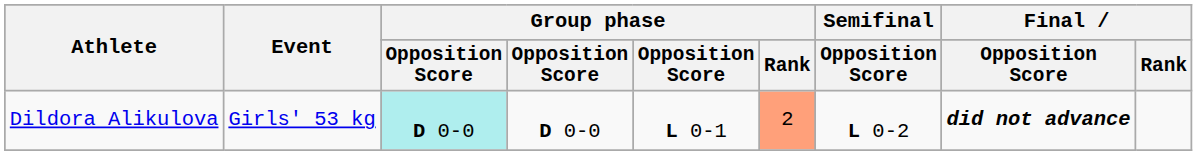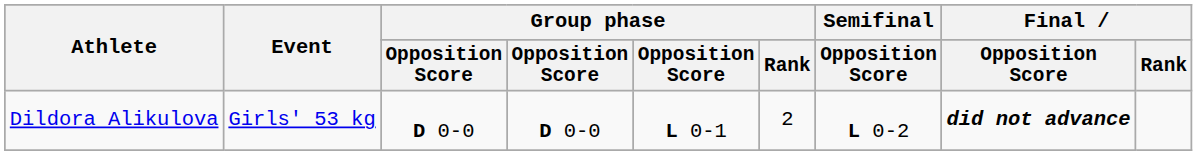(444, 132) paleturquoise background -> (444, 132) no background
(787, 120) lightsalmon background -> (787, 120) no background
